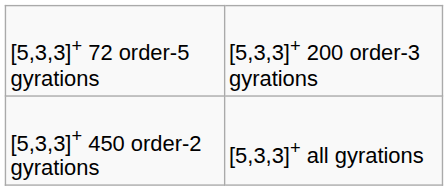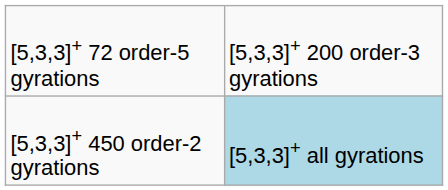(326, 152) no background -> (326, 152) lightblue background
